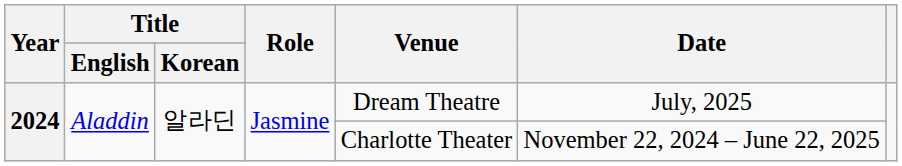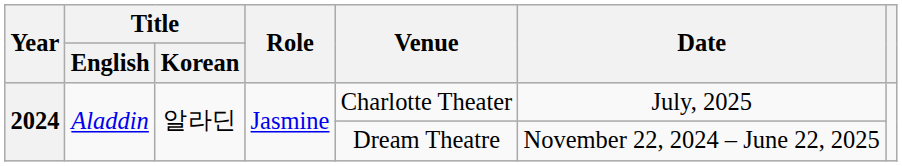(426, 101) Dream Theatre -> (427, 101) Charlotte Theater
(427, 140) Charlotte Theater -> (426, 140) Dream Theatre
